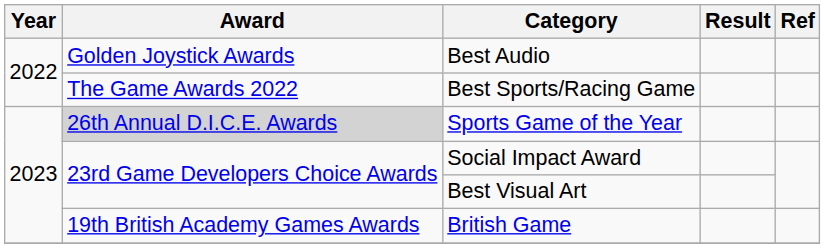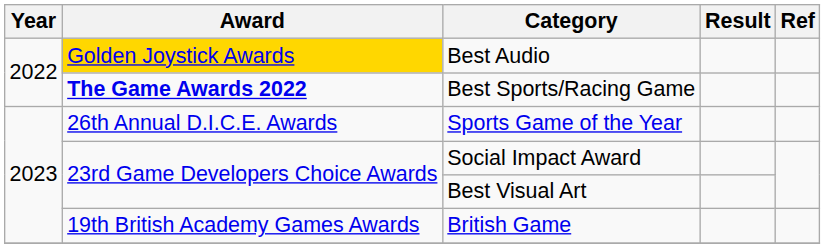(181, 55) no background -> (181, 55) gold background
(183, 89) normal -> (187, 89) bold
(202, 123) lightgrey background -> (202, 123) no background
